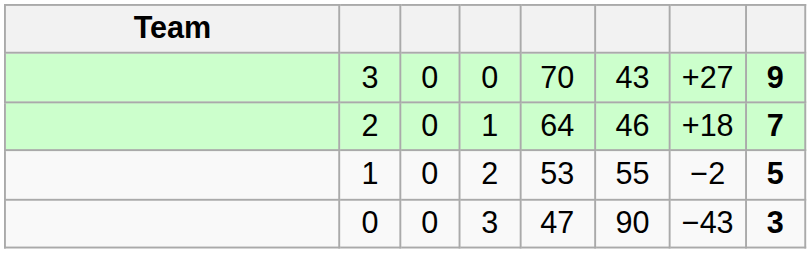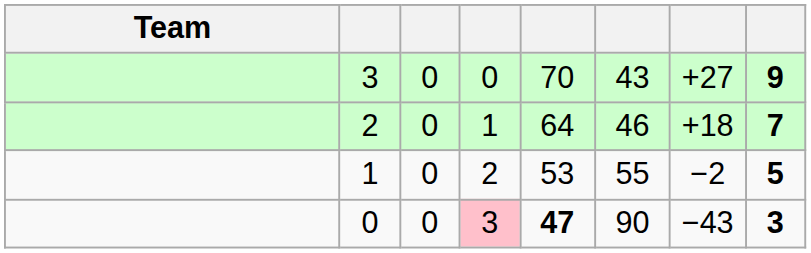(490, 222) no background -> (490, 222) pink background
(557, 222) normal -> (557, 222) bold
